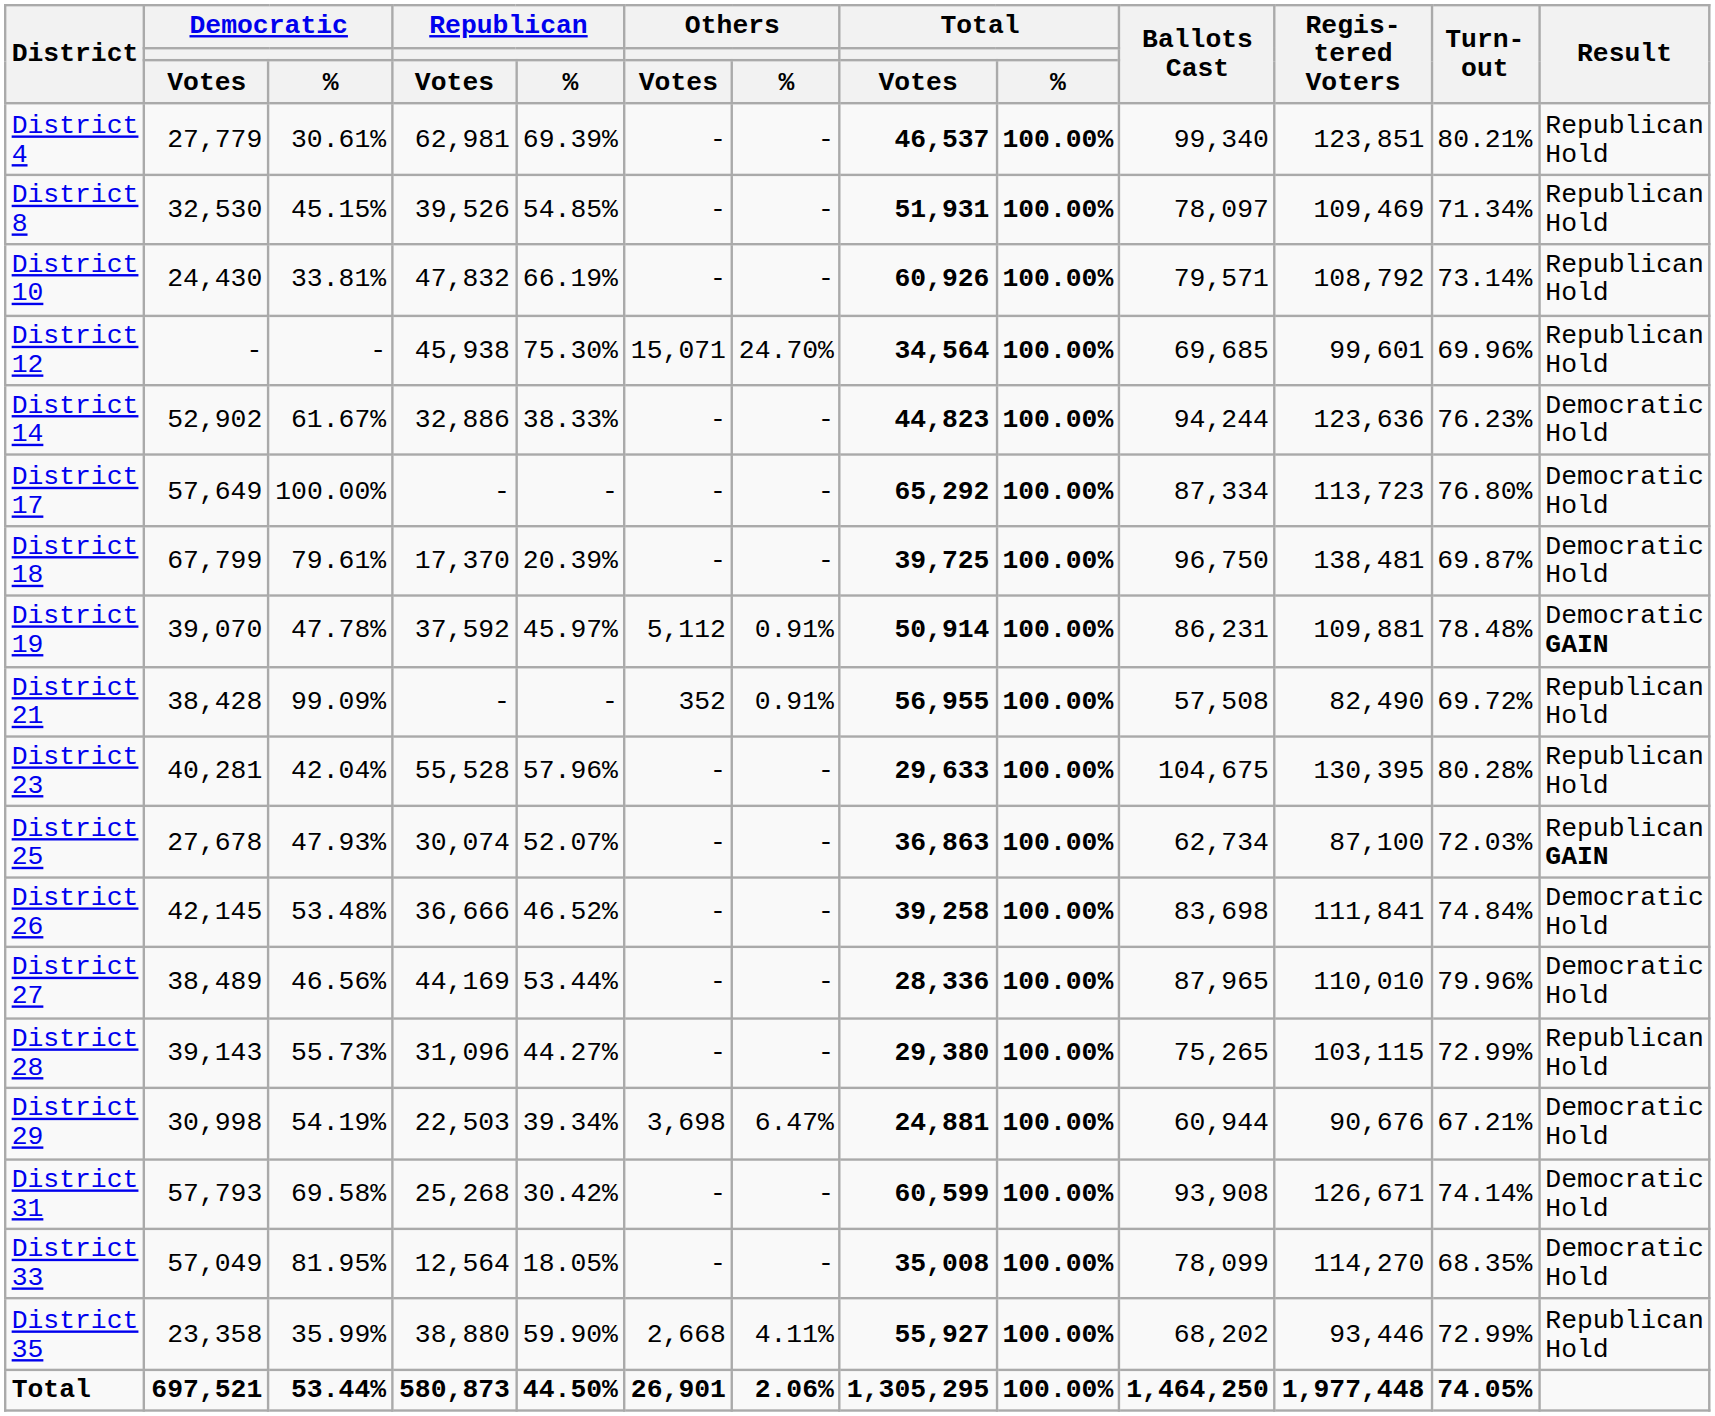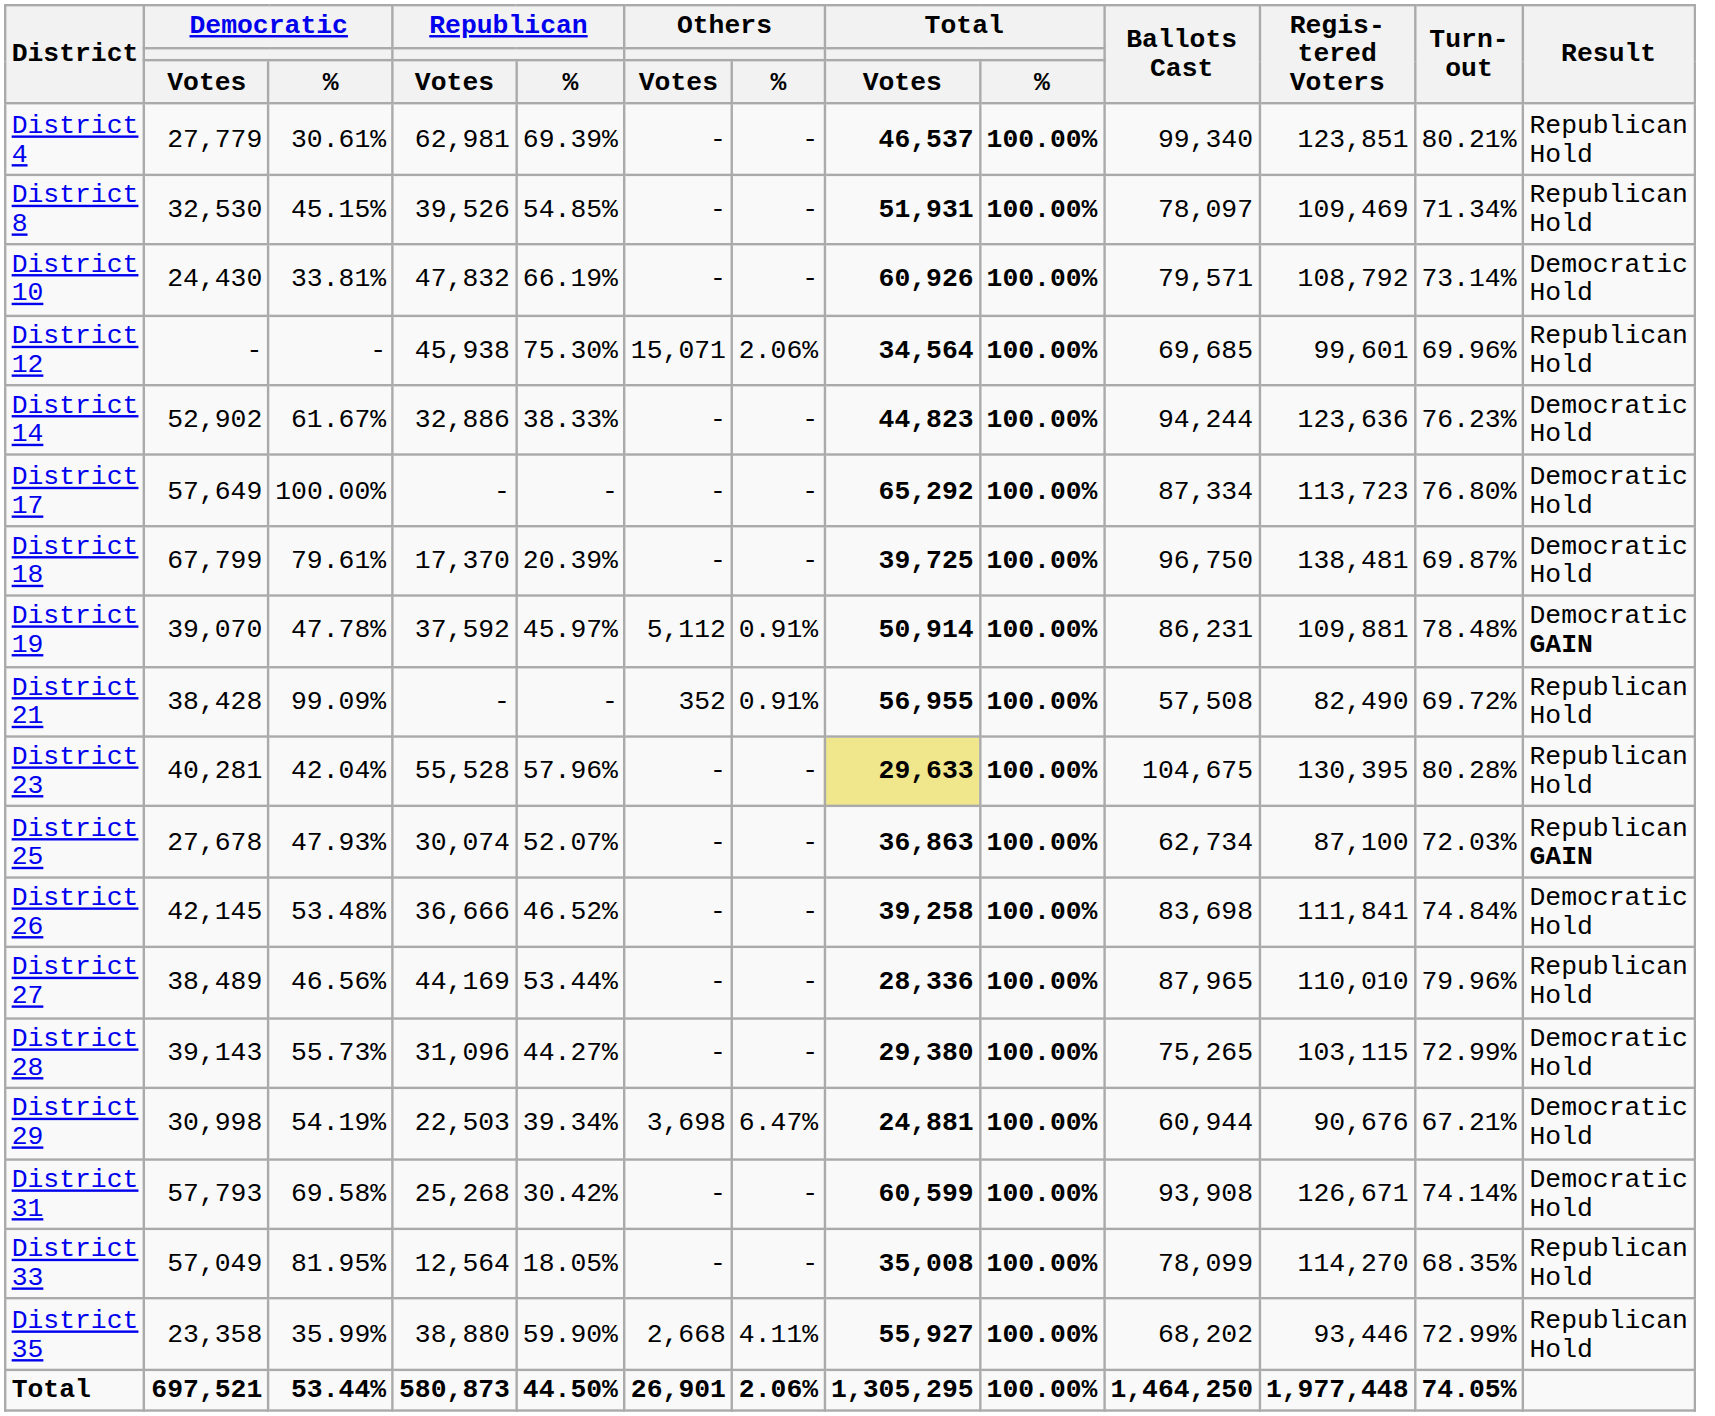(1625, 280) Republican Hold -> (1609, 280) Democratic Hold
(786, 350) 24.70% -> (778, 350) 2.06%
(942, 772) no background -> (926, 772) khaki background
(1625, 983) Democratic Hold -> (1609, 983) Republican Hold
(1625, 1053) Republican Hold -> (1609, 1053) Democratic Hold
(1625, 1264) Democratic Hold -> (1609, 1264) Republican Hold
